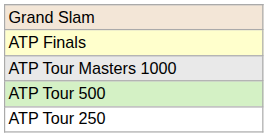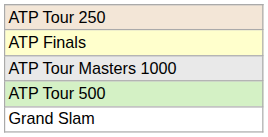(52, 17) Grand Slam -> (57, 17) ATP Tour 250
(57, 119) ATP Tour 250 -> (52, 119) Grand Slam
